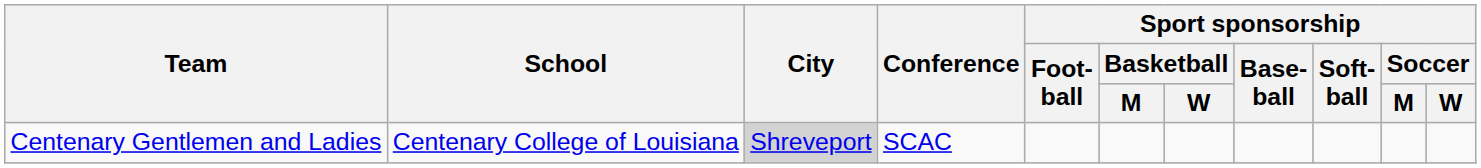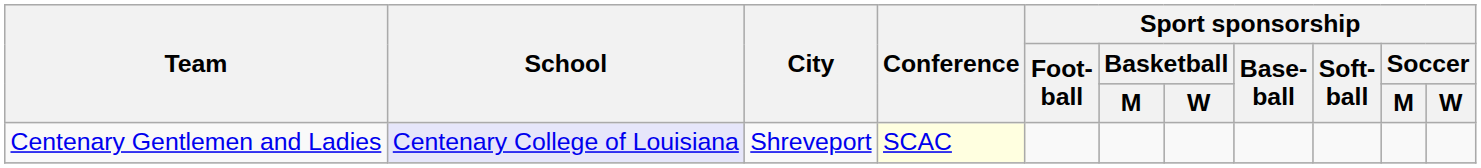(566, 142) no background -> (566, 142) lavender background
(811, 142) lightgrey background -> (811, 142) no background
(917, 142) no background -> (917, 142) lightyellow background
